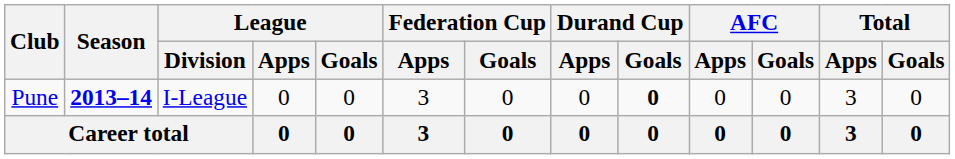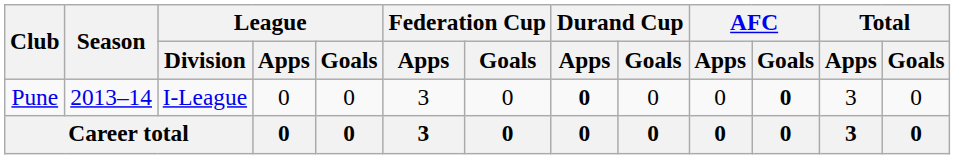(111, 97) bold -> (111, 97) normal
(584, 97) normal -> (584, 97) bold
(653, 97) bold -> (653, 97) normal
(785, 97) normal -> (785, 97) bold
